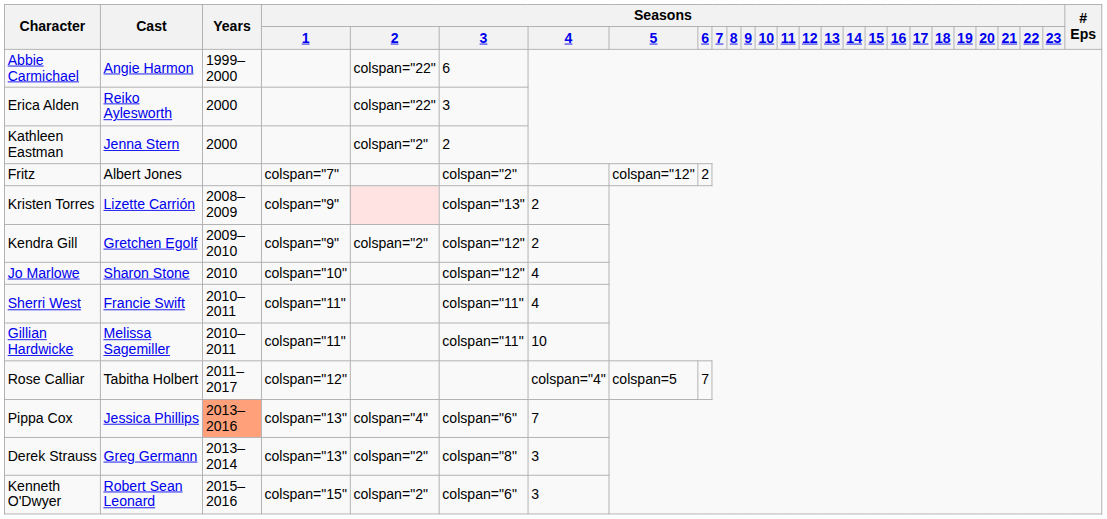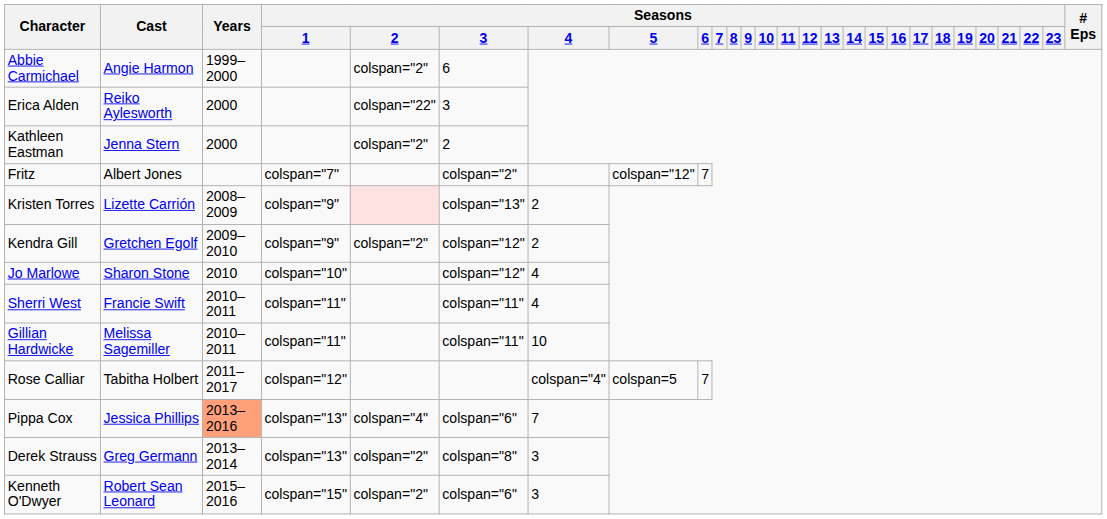(395, 68) colspan="22" -> (391, 68) colspan="2"
(705, 174) 2 -> (705, 174) 7
